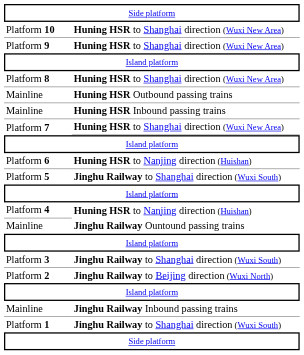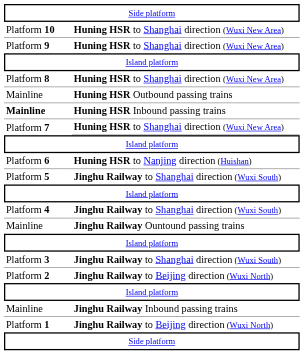(24, 111) normal -> (26, 111) bold
(163, 210) Huning HSR to Nanjing direction (Huishan) -> (177, 210) Jinghu Railway to Shanghai direction (Wuxi South)
(177, 324) Jinghu Railway to Shanghai direction (Wuxi South) -> (173, 324) Jinghu Railway to Beijing direction (Wuxi North)
